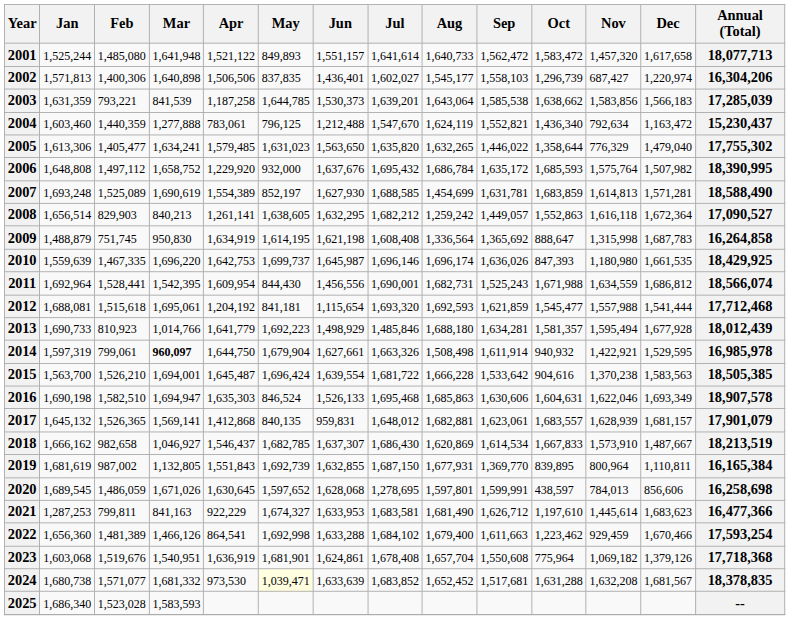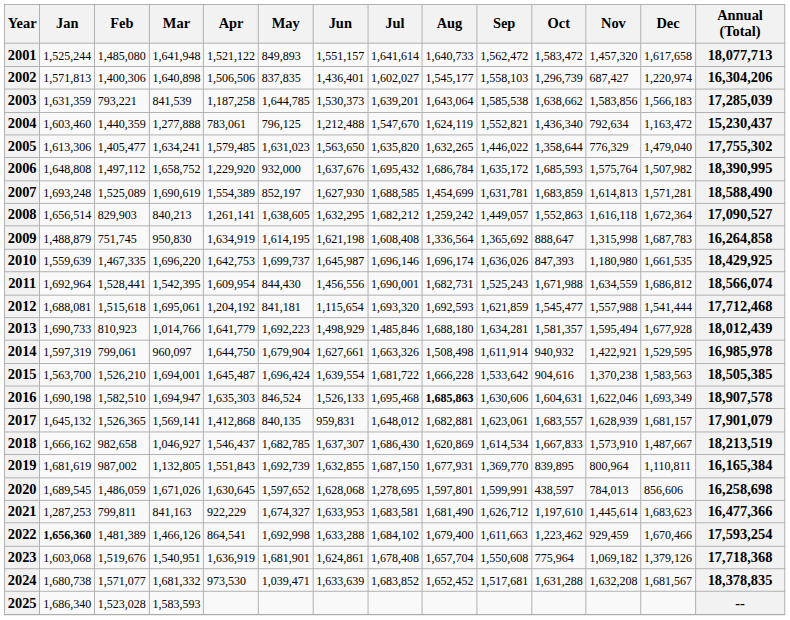(172, 351) bold -> (172, 352) normal
(450, 398) normal -> (450, 397) bold
(67, 535) normal -> (67, 534) bold
(286, 581) lightyellow background -> (286, 581) no background
